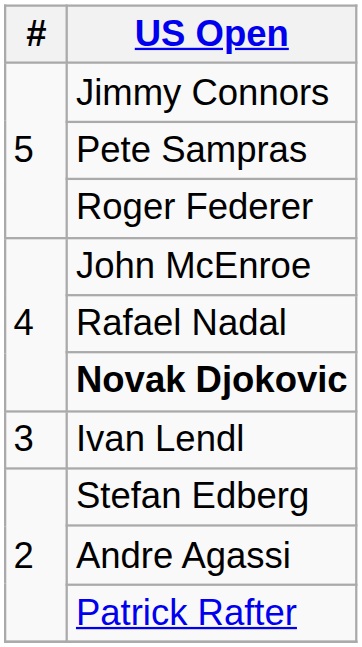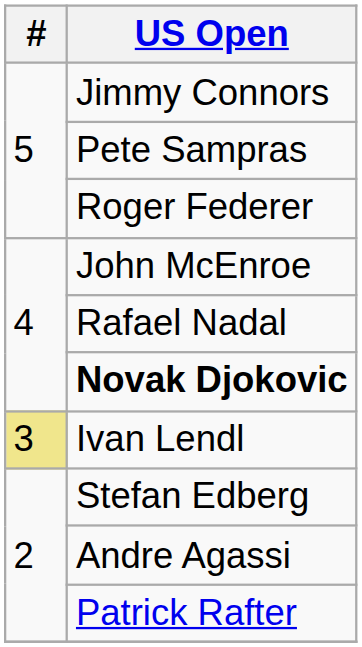(24, 438) no background -> (24, 438) khaki background
